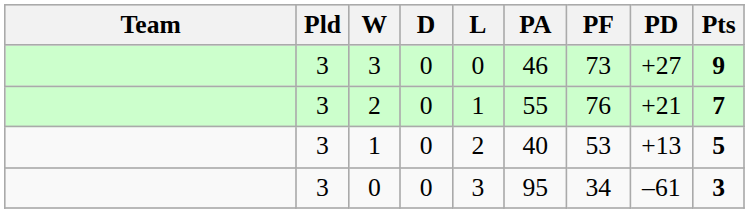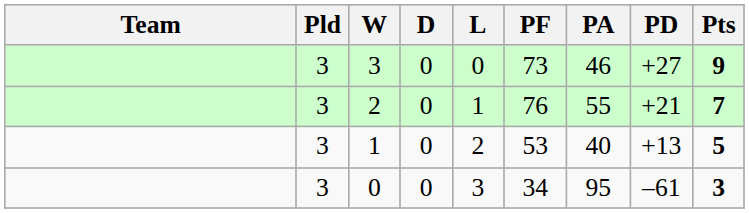columns swapped: (598, 24) <-> (535, 24)
